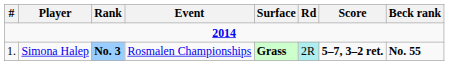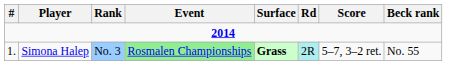(107, 51) bold -> (107, 51) normal
(189, 51) no background -> (189, 51) lightgreen background
(353, 51) bold -> (352, 51) normal
(405, 51) bold -> (403, 51) normal
